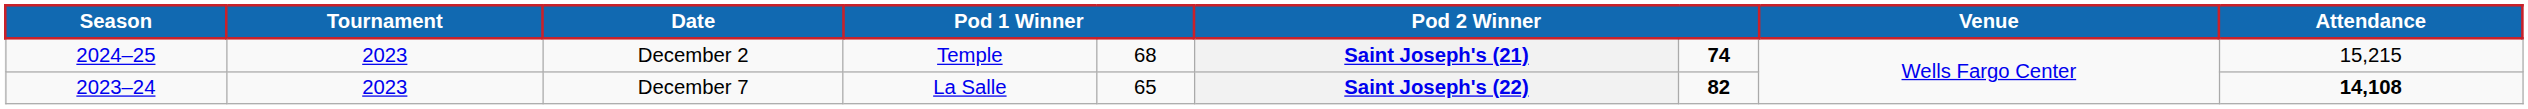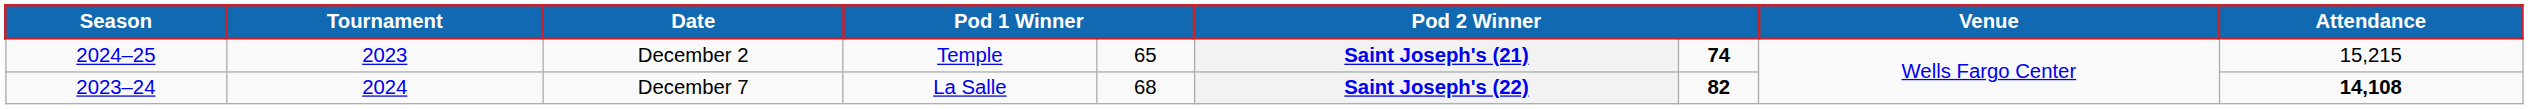(1145, 55) 68 -> (1145, 55) 65
(385, 87) 2023 -> (385, 87) 2024
(1145, 87) 65 -> (1145, 87) 68
